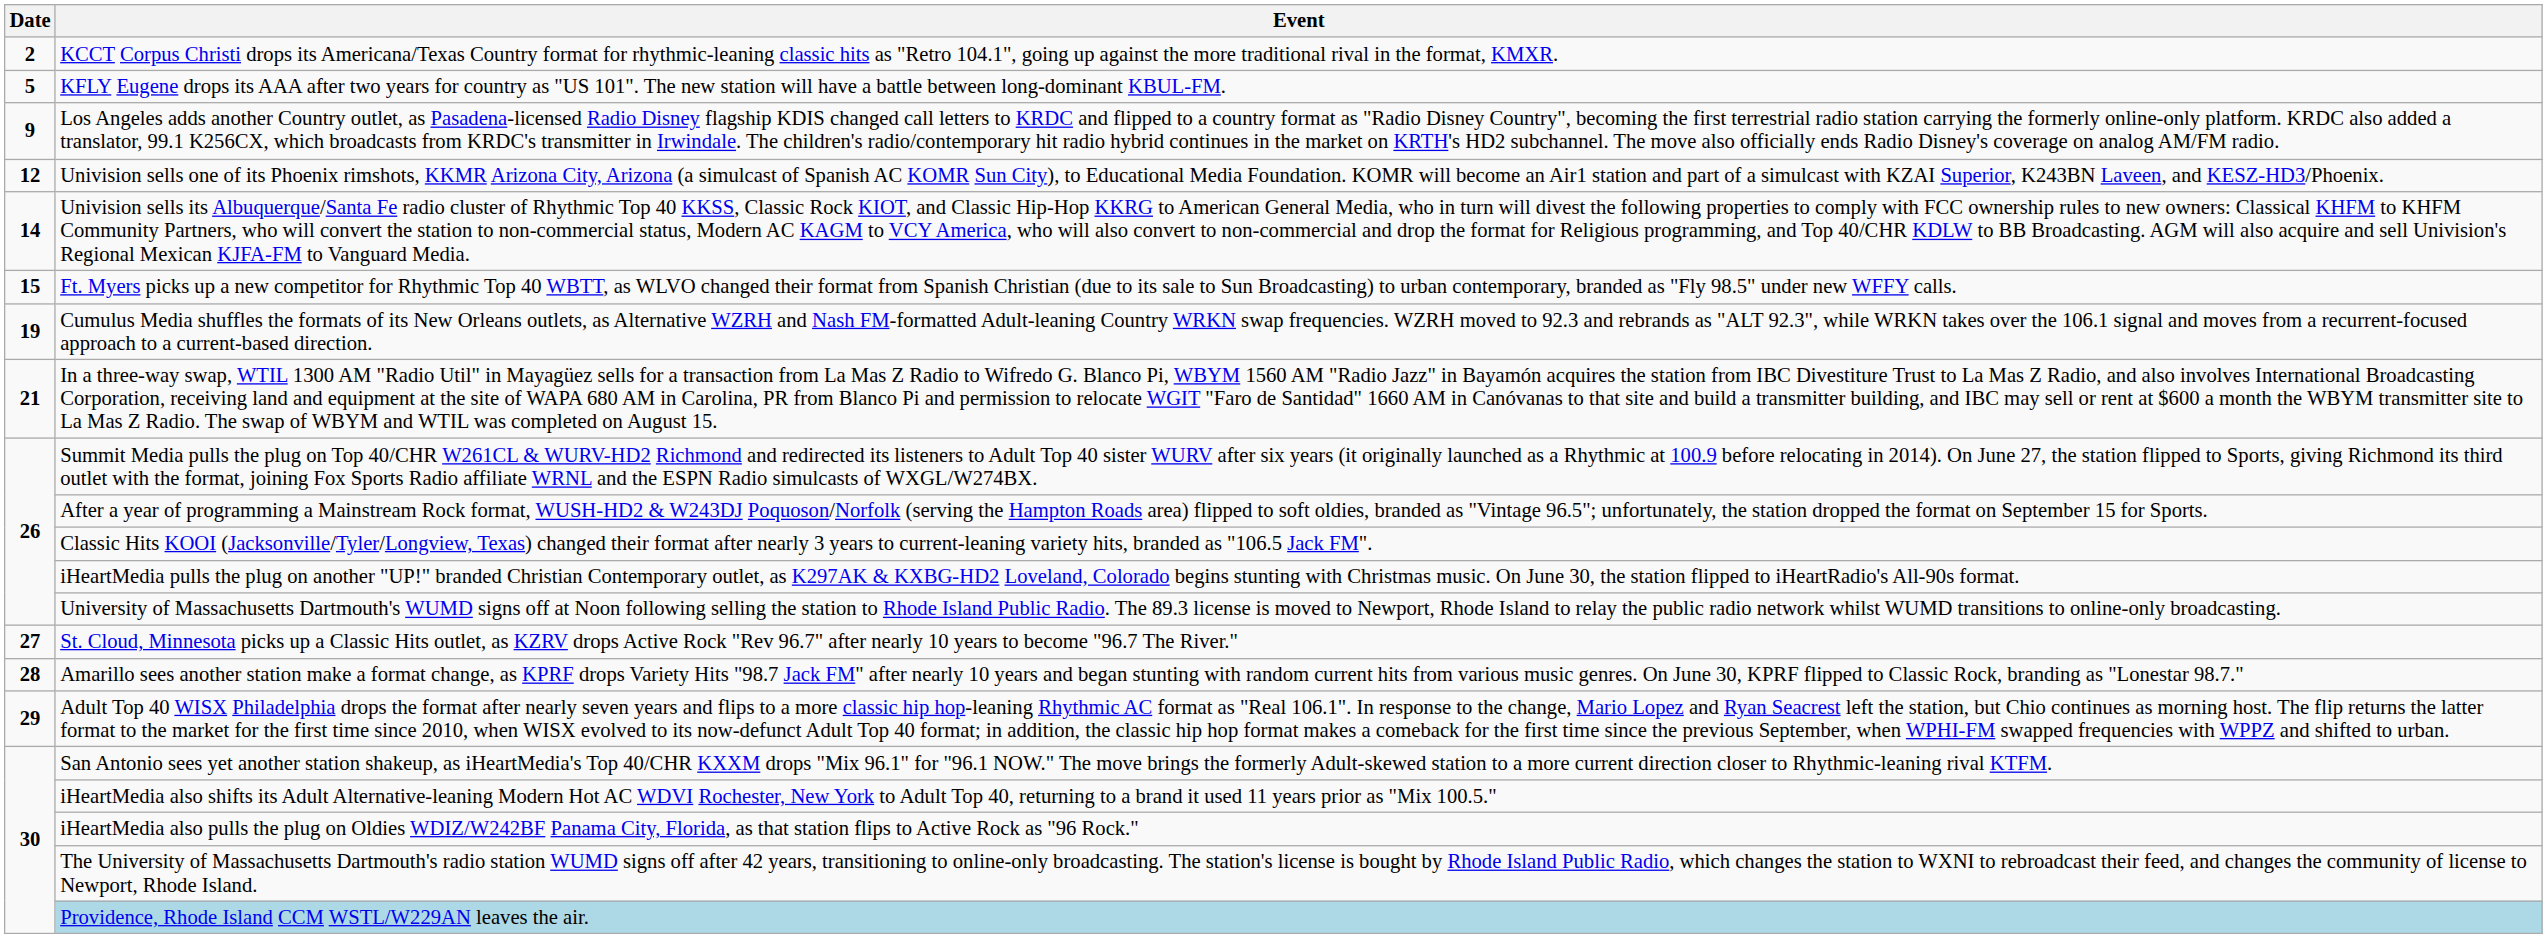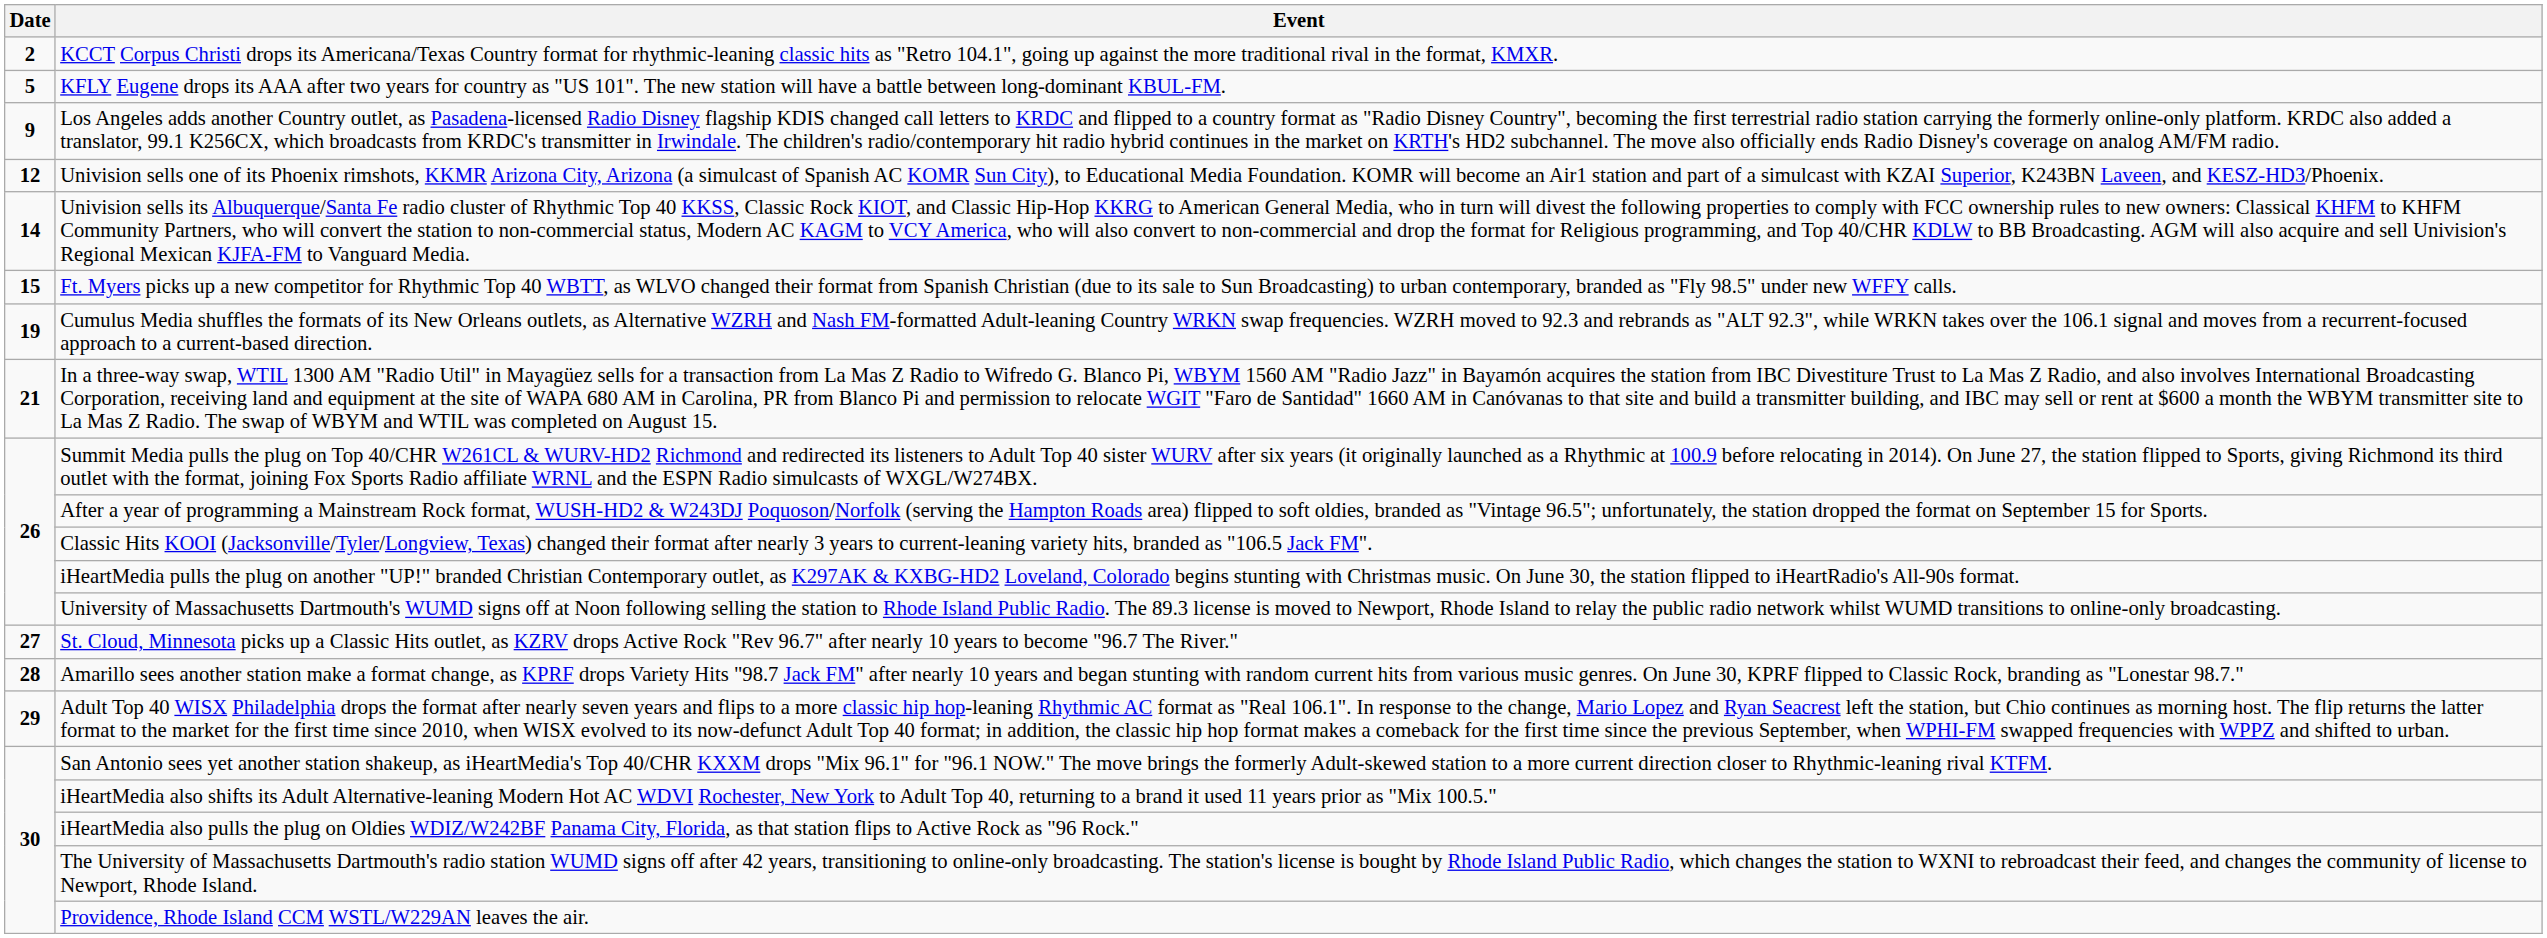(325, 917) lightblue background -> (325, 917) no background
